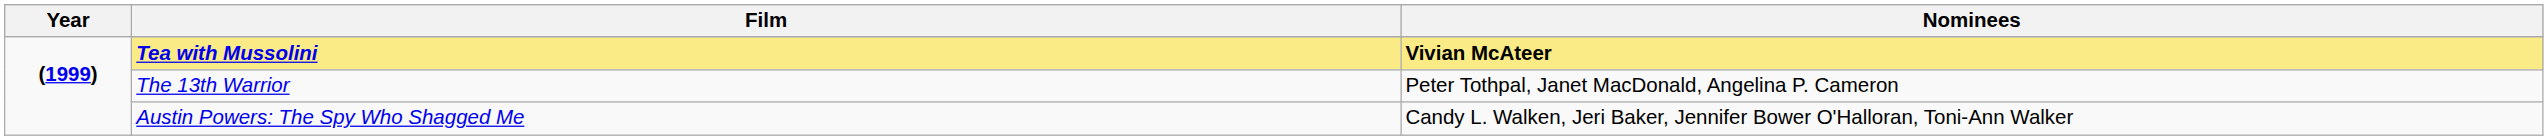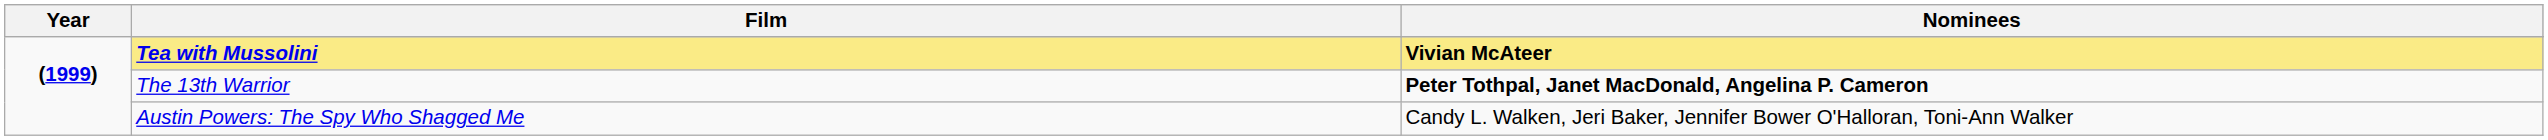(1652, 85) normal -> (1667, 85) bold
